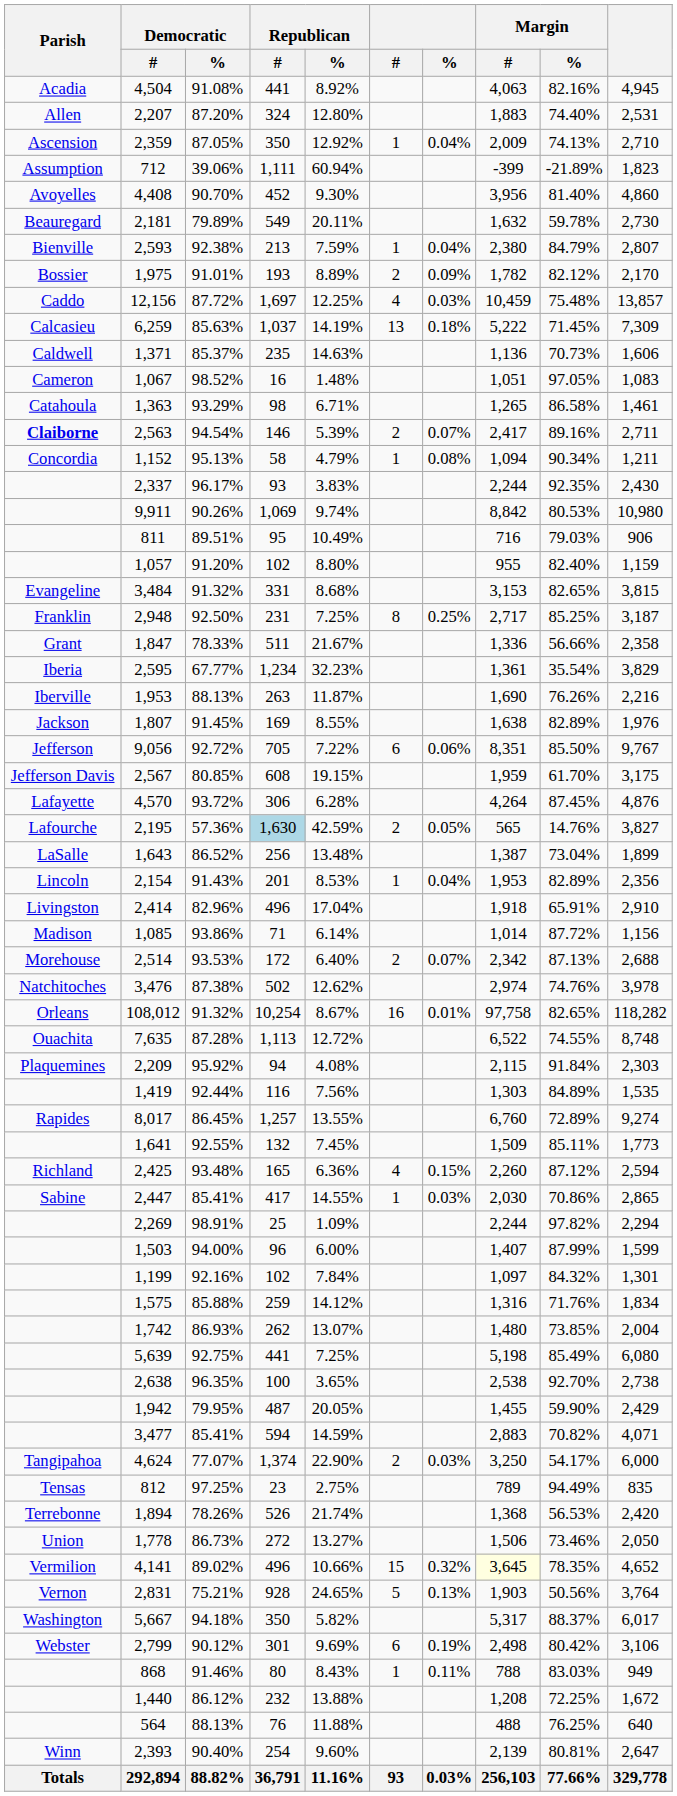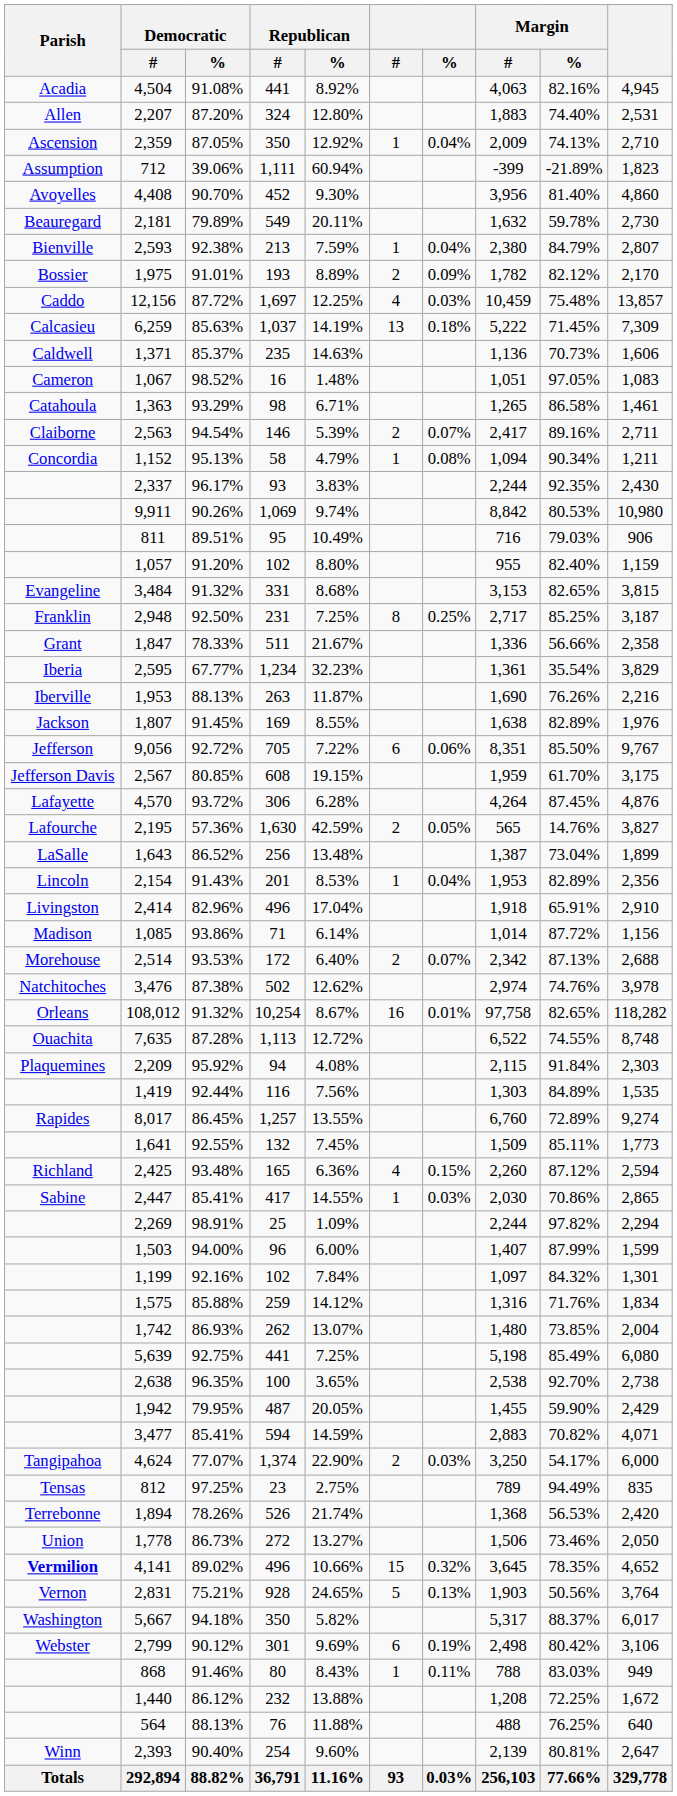(63, 432) bold -> (63, 432) normal
(278, 828) lightblue background -> (278, 828) no background
(63, 1567) normal -> (63, 1567) bold
(508, 1567) lightyellow background -> (508, 1567) no background
